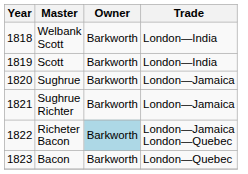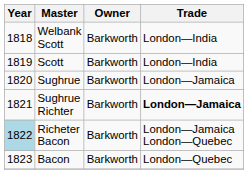(189, 104) normal -> (192, 104) bold
(20, 135) no background -> (20, 135) lightblue background
(112, 135) lightblue background -> (112, 135) no background
